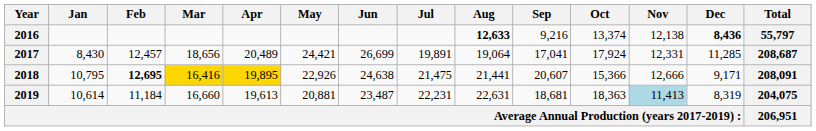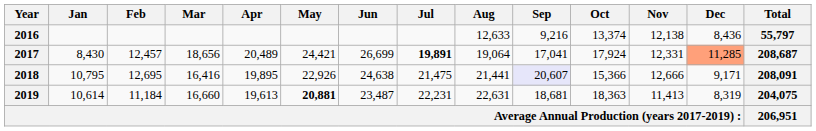(493, 35) bold -> (493, 35) normal
(727, 35) bold -> (727, 35) normal
(435, 55) normal -> (435, 55) bold
(725, 55) no background -> (725, 55) lightsalmon background
(145, 75) bold -> (145, 75) normal
(203, 75) gold background -> (203, 75) no background
(261, 75) gold background -> (261, 75) no background
(551, 75) no background -> (551, 75) lavender background
(319, 95) normal -> (319, 95) bold
(667, 95) lightblue background -> (667, 95) no background
